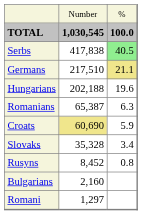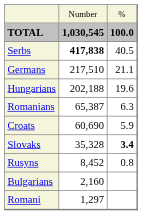(87, 51) normal -> (87, 51) bold
(125, 51) lightgreen background -> (125, 51) no background
(125, 69) khaki background -> (125, 69) no background
(89, 125) khaki background -> (89, 125) no background
(127, 144) normal -> (127, 144) bold
